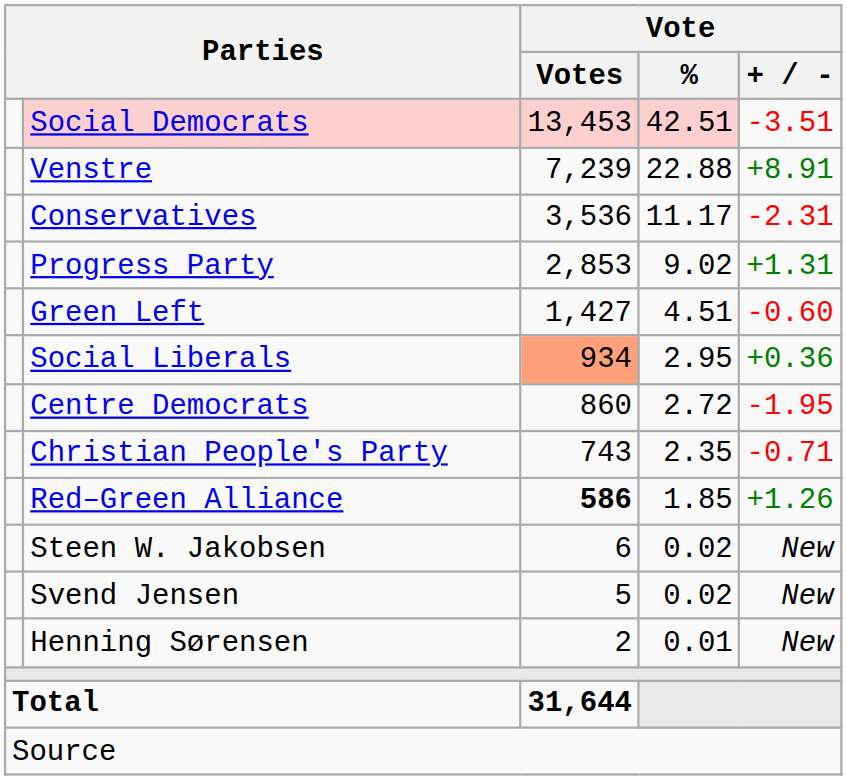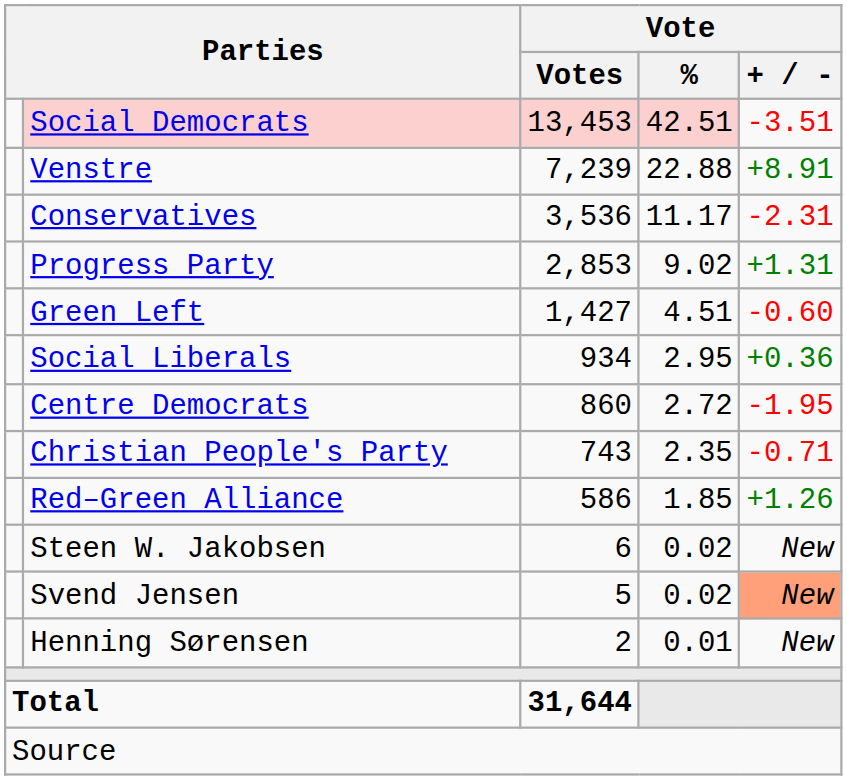(606, 359) lightsalmon background -> (606, 359) no background
(606, 501) bold -> (606, 501) normal
(807, 596) no background -> (807, 596) lightsalmon background
